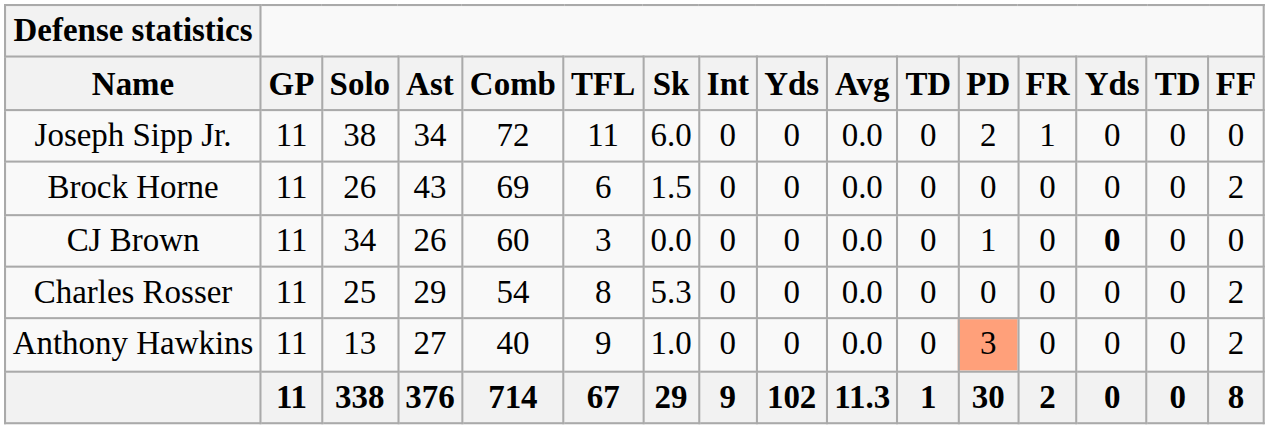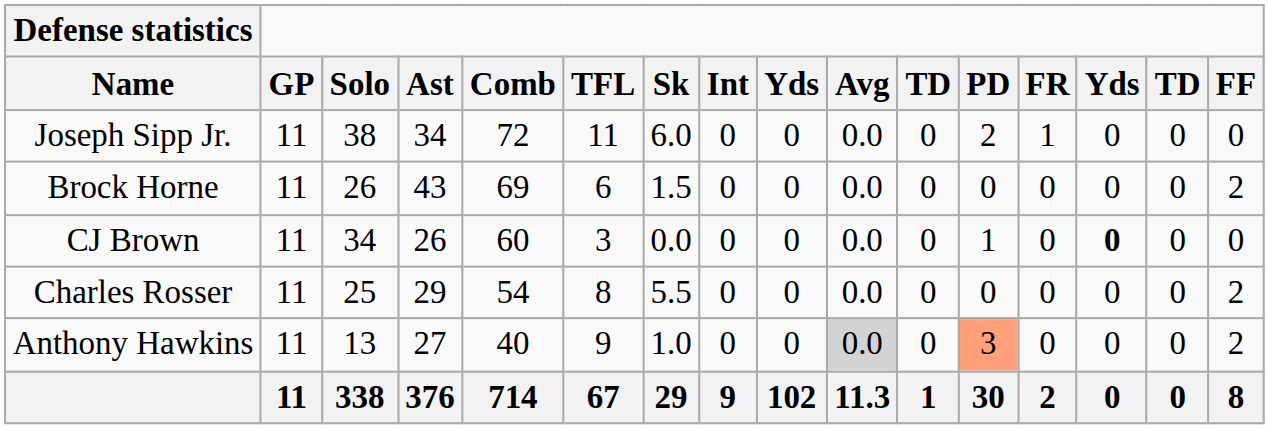(671, 291) 5.3 -> (671, 291) 5.5
(862, 344) no background -> (862, 344) lightgrey background
